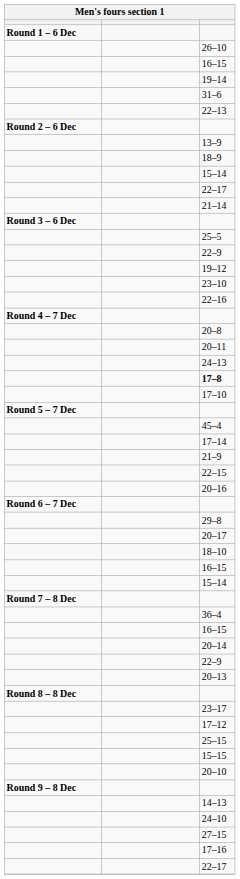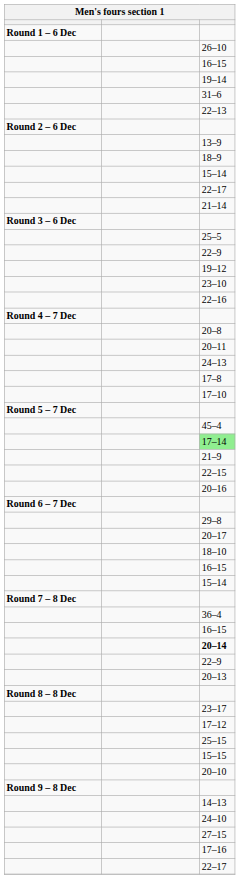(212, 378) bold -> (212, 378) normal
(214, 441) no background -> (214, 441) lightgreen background
(214, 646) normal -> (214, 646) bold
